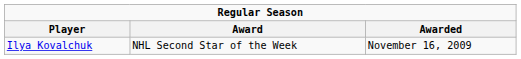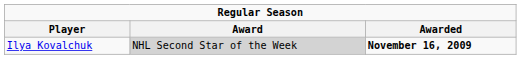(215, 46) no background -> (215, 46) lightgrey background
(420, 46) normal -> (420, 46) bold
